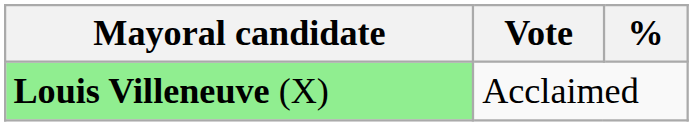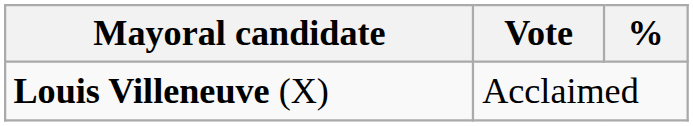(171, 90) lightgreen background -> (171, 90) no background
